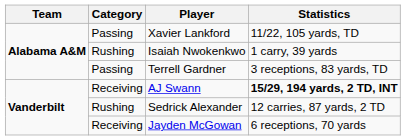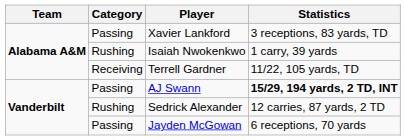(305, 32) 11/22, 105 yards, TD -> (319, 32) 3 receptions, 83 yards, TD
(112, 70) Passing -> (117, 70) Receiving
(319, 70) 3 receptions, 83 yards, TD -> (305, 70) 11/22, 105 yards, TD
(117, 88) Receiving -> (112, 88) Passing
(117, 125) Receiving -> (112, 125) Passing
